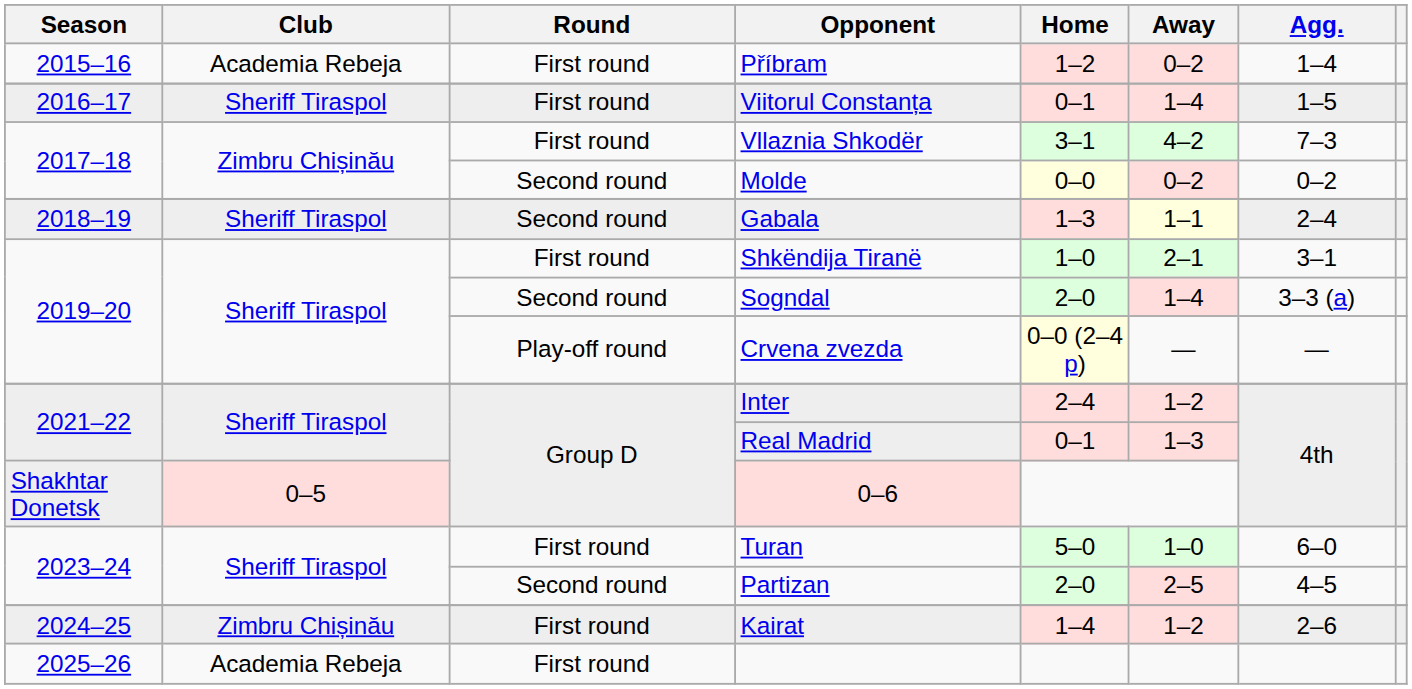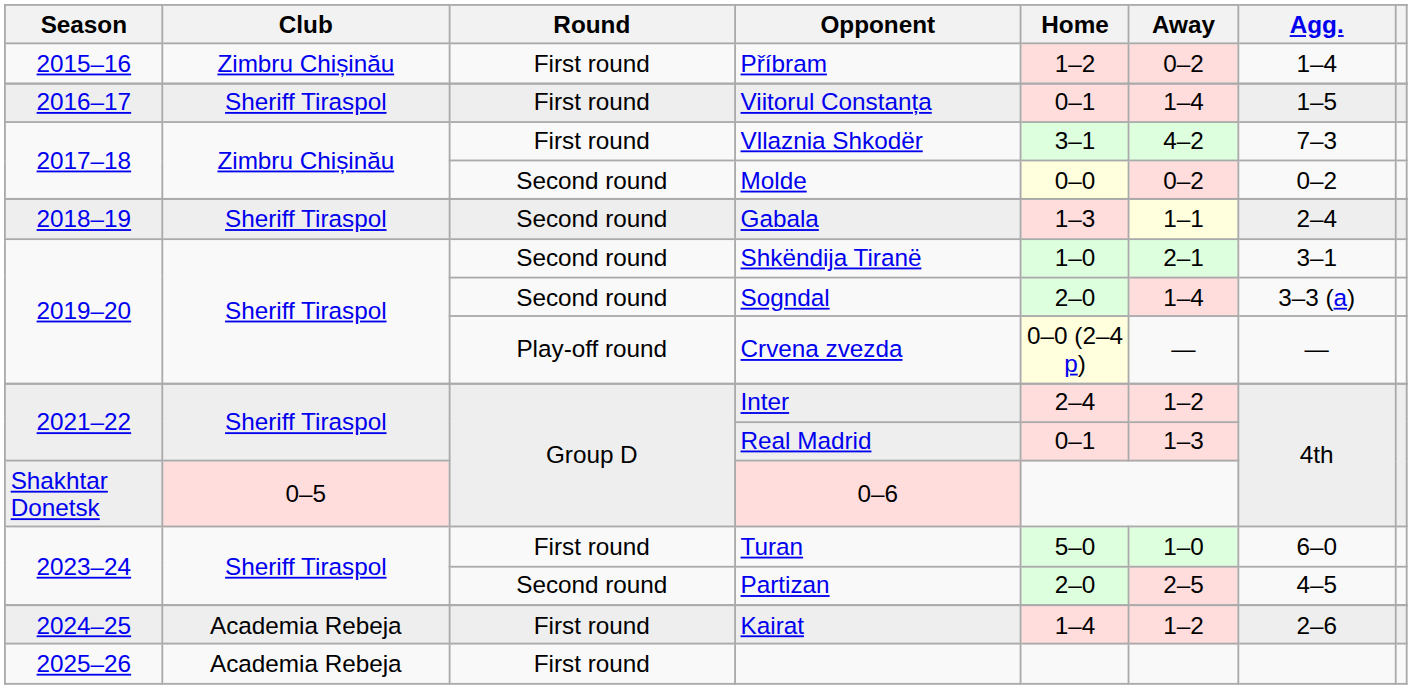(306, 64) Academia Rebeja -> (306, 64) Zimbru Chișinău
(592, 258) First round -> (592, 258) Second round
(306, 625) Zimbru Chișinău -> (306, 625) Academia Rebeja
